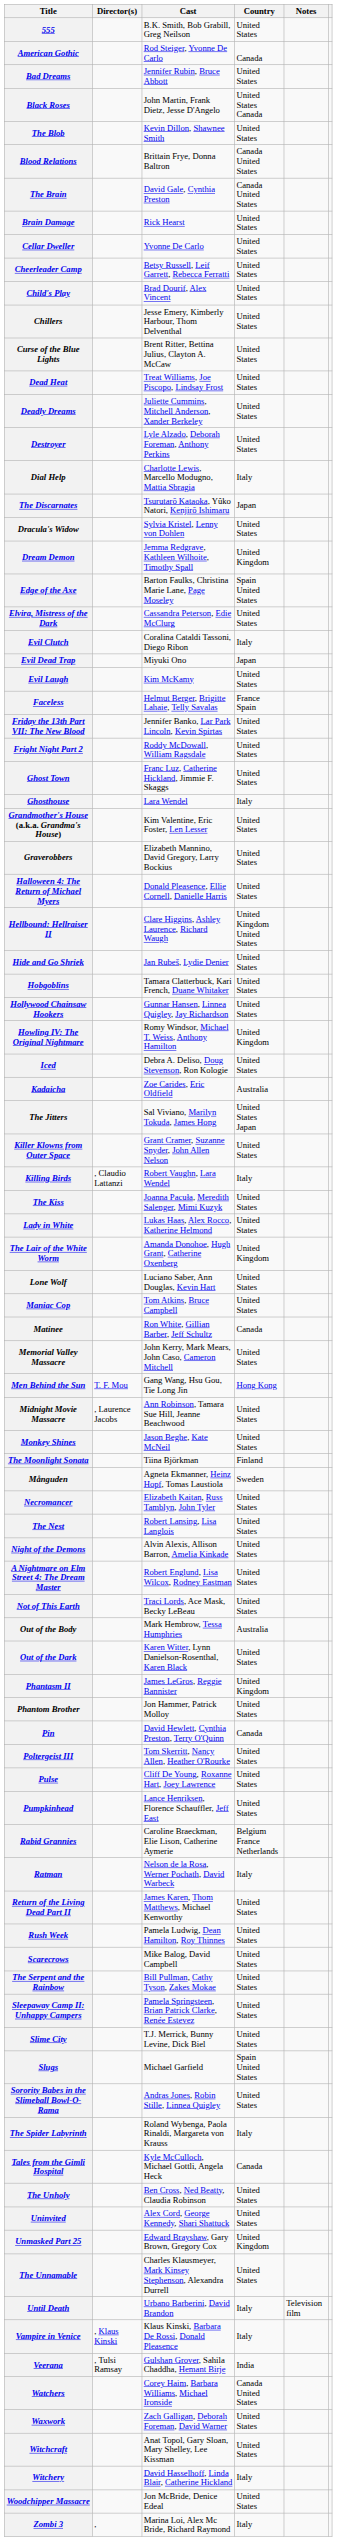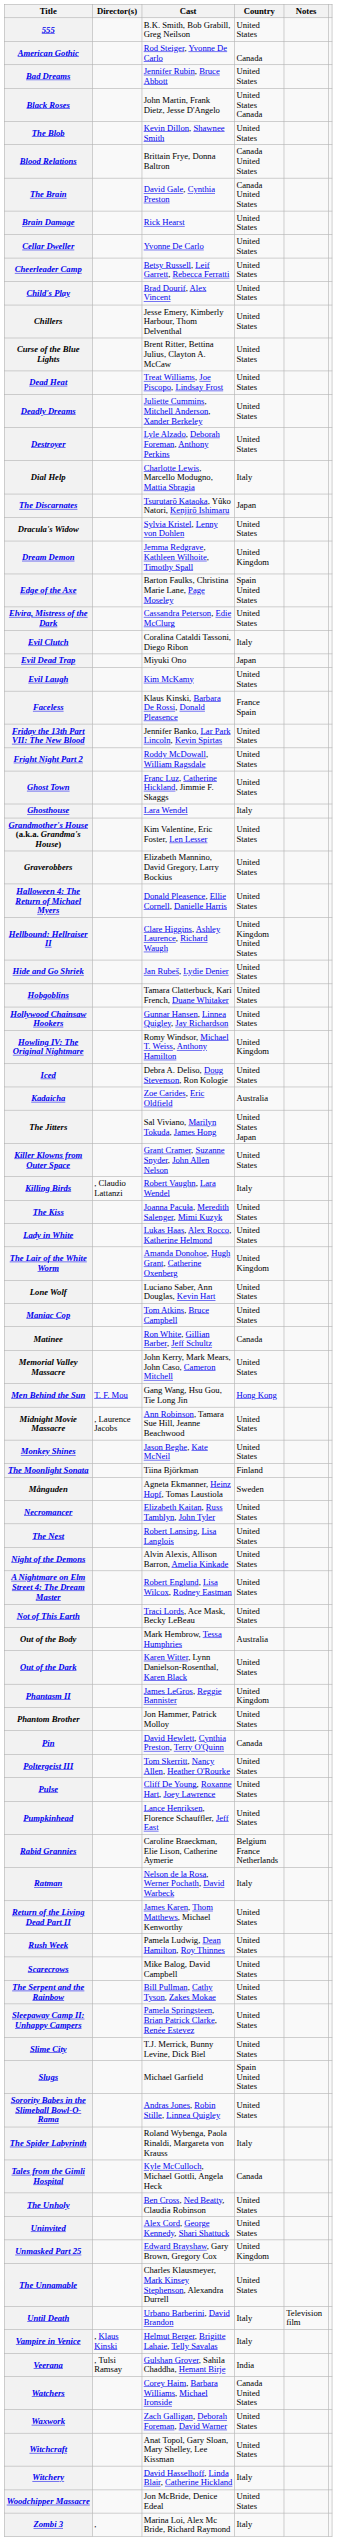(185, 702) Helmut Berger, Brigitte Lahaie, Telly Savalas -> (182, 707) Klaus Kinski, Barbara De Rossi, Donald Pleasence
(182, 2336) Klaus Kinski, Barbara De Rossi, Donald Pleasence -> (185, 2341) Helmut Berger, Brigitte Lahaie, Telly Savalas
